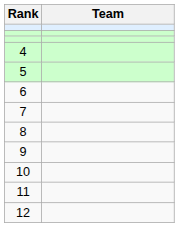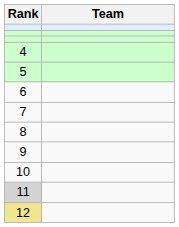(23, 192) no background -> (23, 192) lightgrey background
(23, 212) no background -> (23, 212) khaki background
